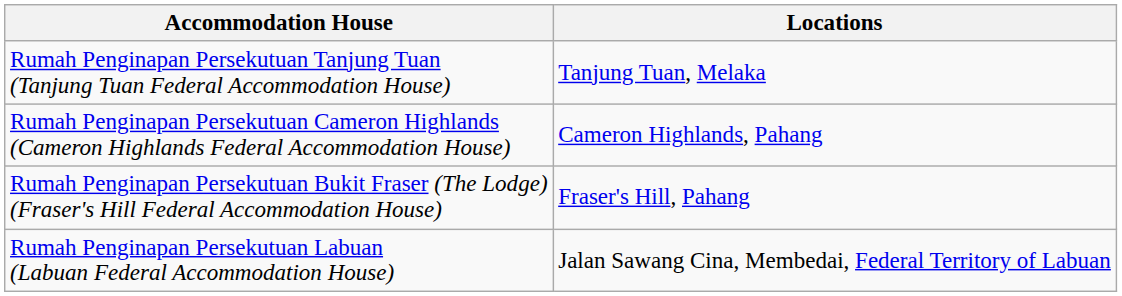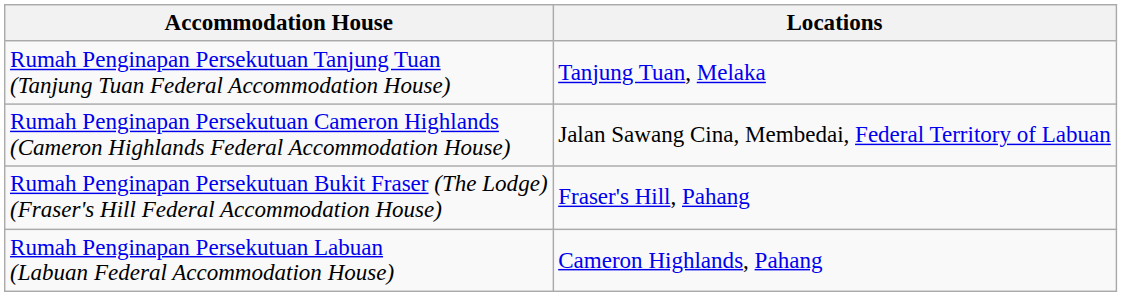(690, 134) Cameron Highlands, Pahang -> (835, 134) Jalan Sawang Cina, Membedai, Federal Territory of Labuan
(835, 259) Jalan Sawang Cina, Membedai, Federal Territory of Labuan -> (690, 259) Cameron Highlands, Pahang
